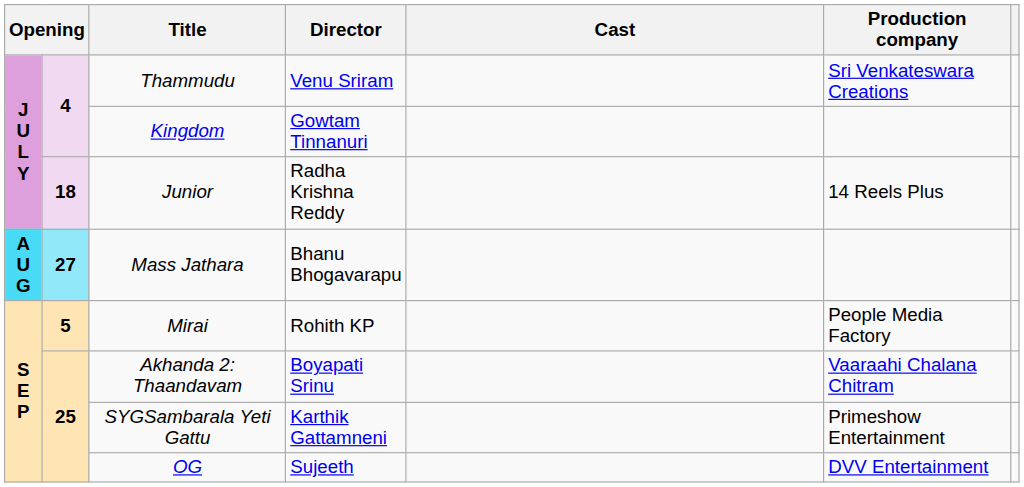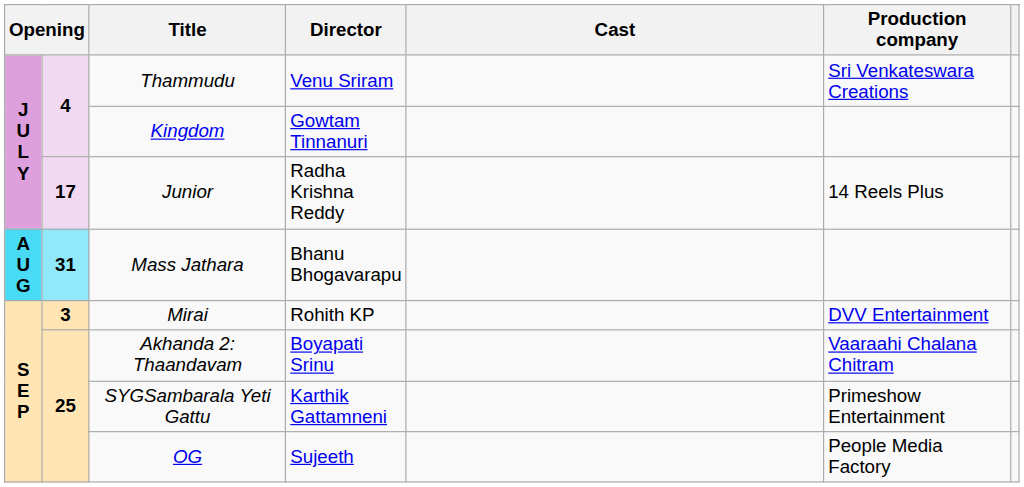(65, 192) 18 -> (65, 192) 17
(65, 264) 27 -> (65, 264) 31
(65, 325) 5 -> (65, 315) 3
(885, 325) People Media Factory -> (908, 315) DVV Entertainment
(908, 467) DVV Entertainment -> (885, 456) People Media Factory
